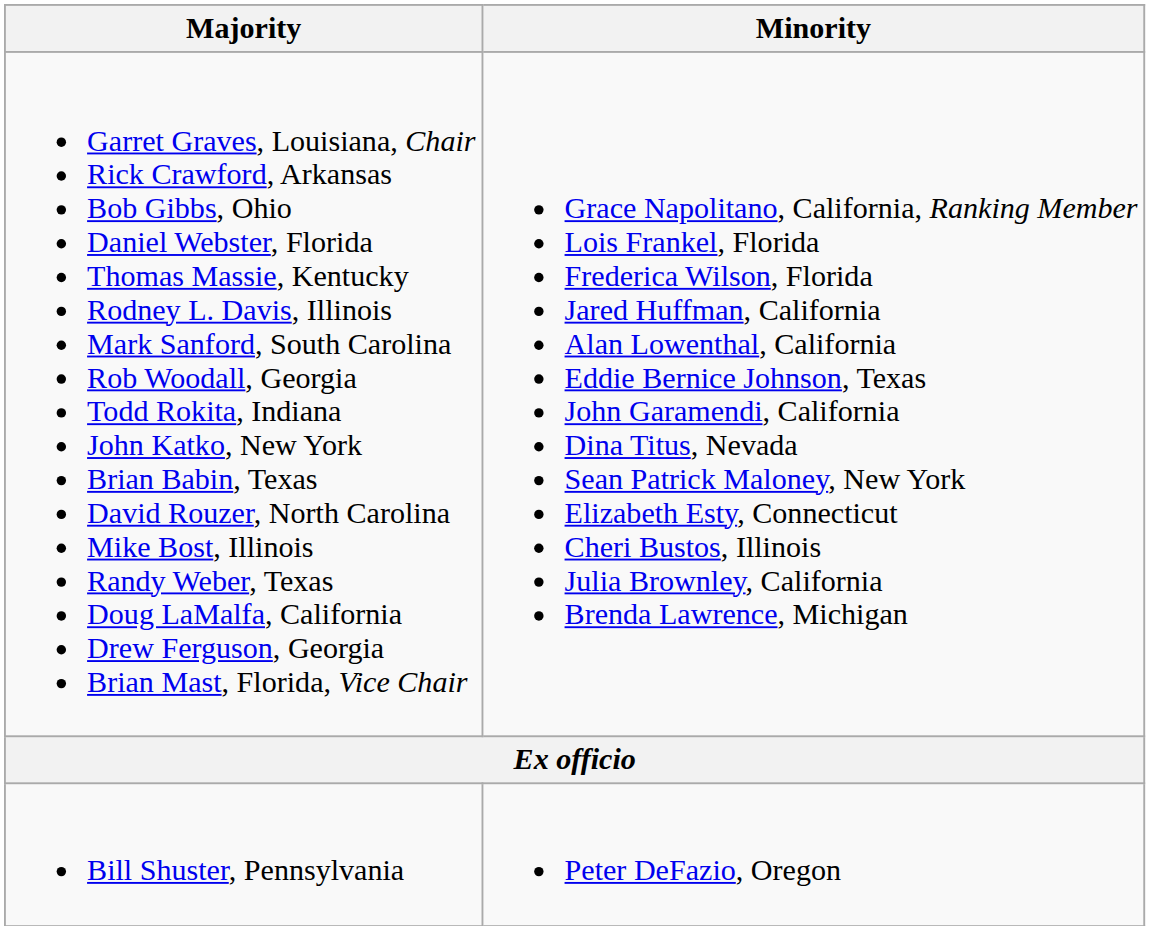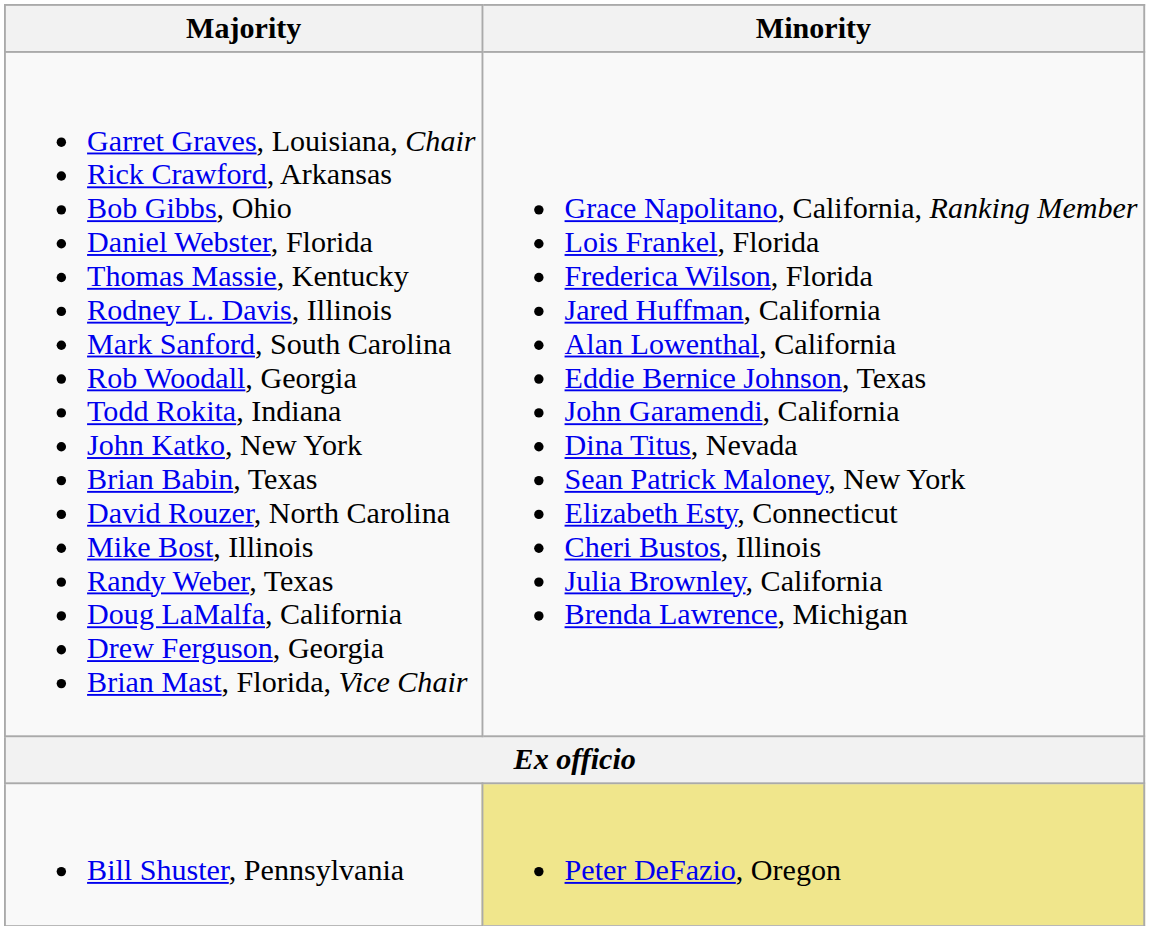(813, 871) no background -> (813, 871) khaki background
